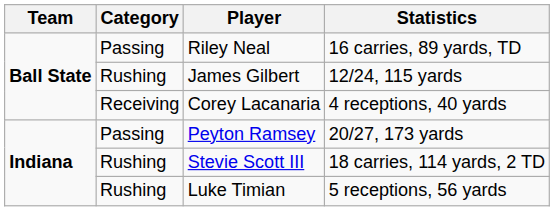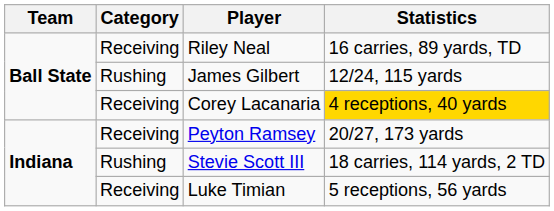(132, 47) Passing -> (140, 47) Receiving
(418, 104) no background -> (418, 104) gold background
(132, 133) Passing -> (140, 133) Receiving
(133, 190) Rushing -> (140, 190) Receiving
